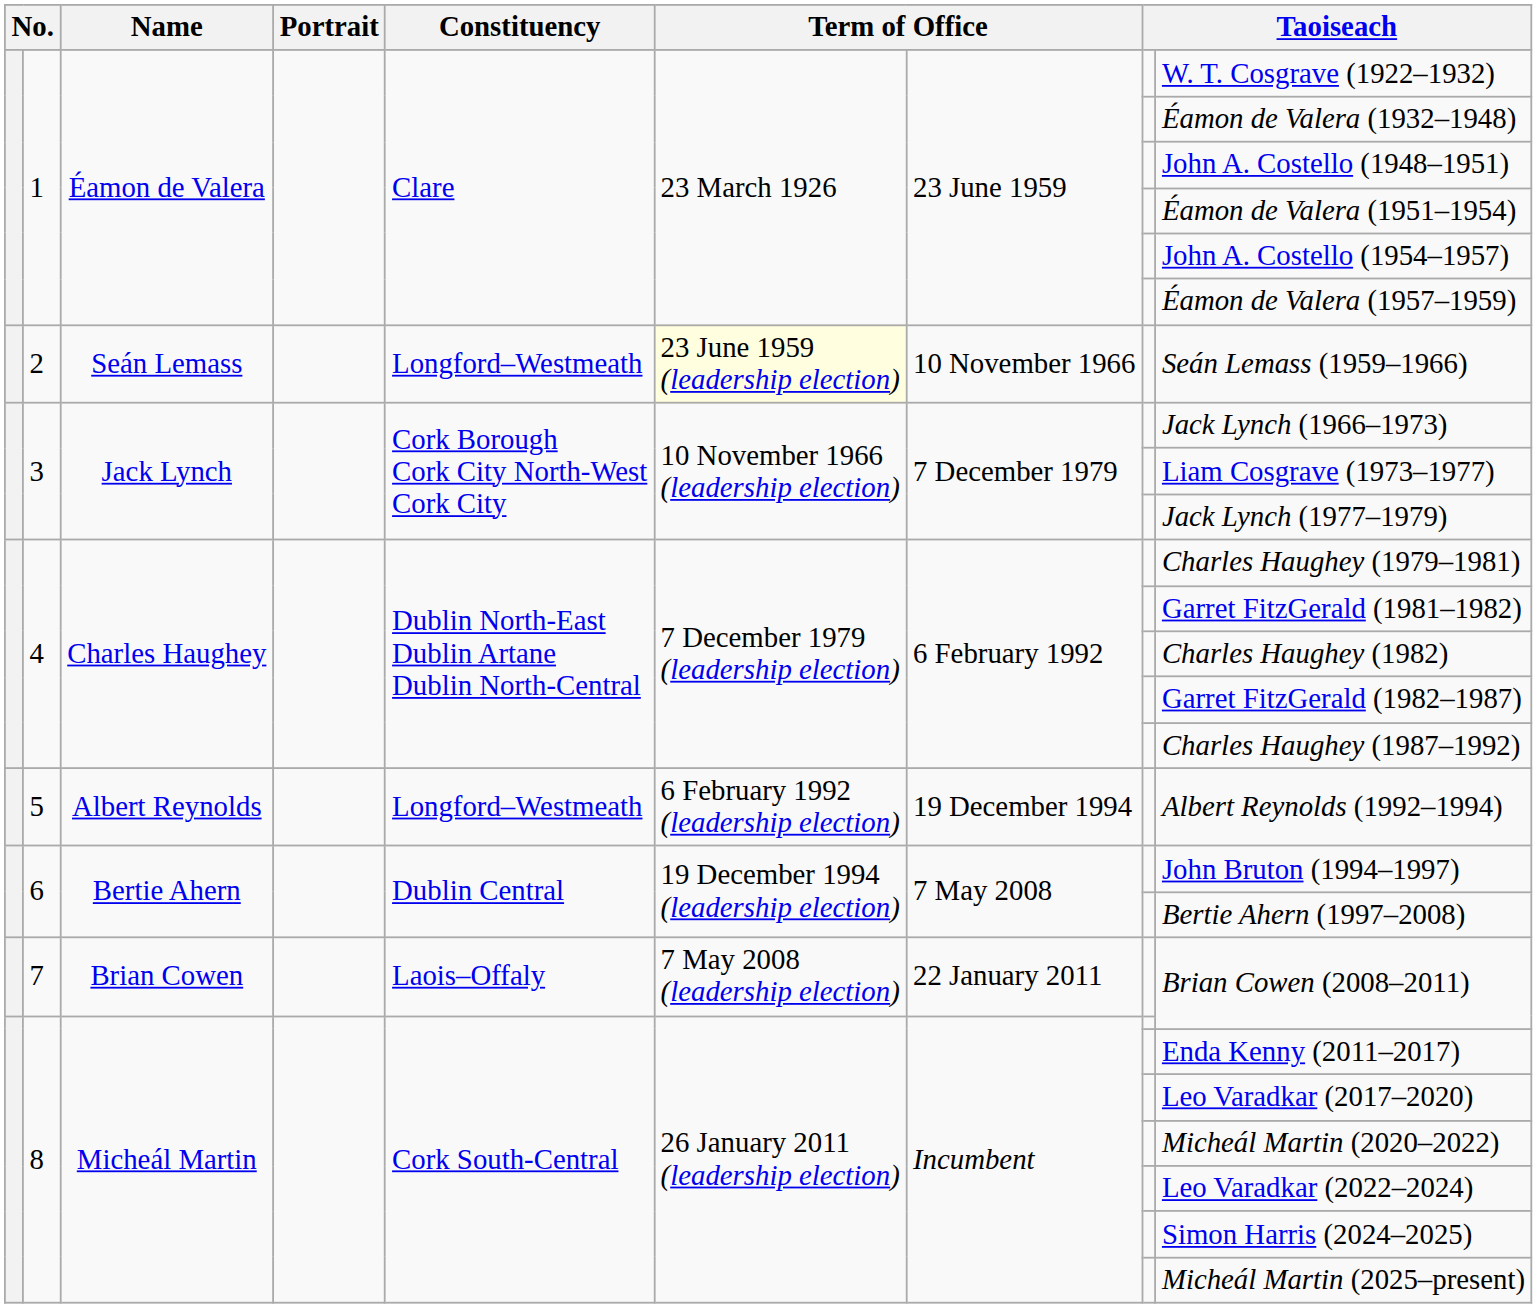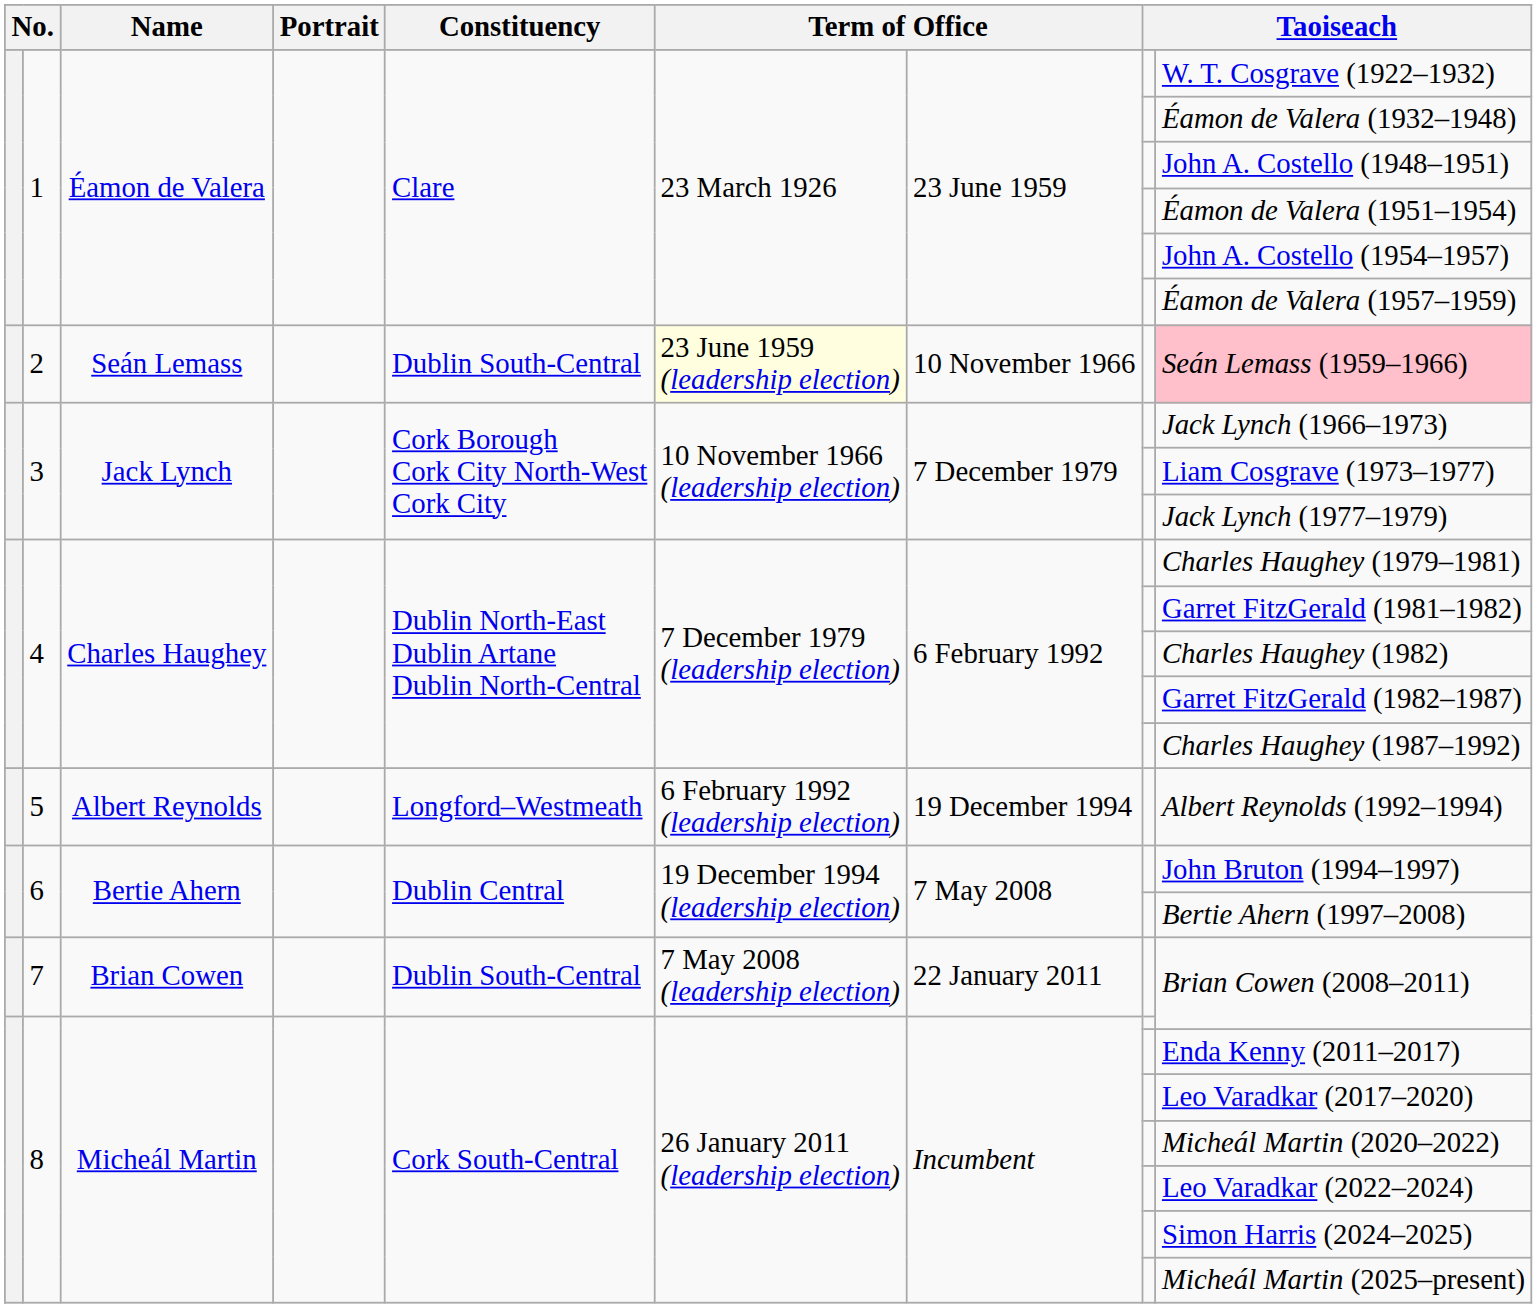(517, 363) Longford–Westmeath -> (516, 363) Dublin South-Central
(1315, 363) no background -> (1315, 363) pink background
(469, 976) Laois–Offaly -> (516, 976) Dublin South-Central
